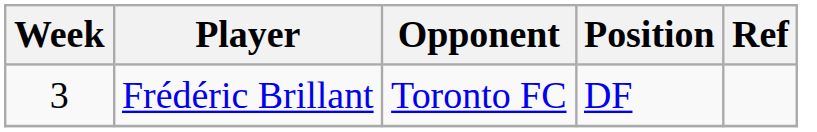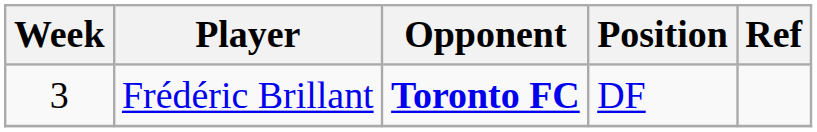(479, 94) normal -> (485, 94) bold
